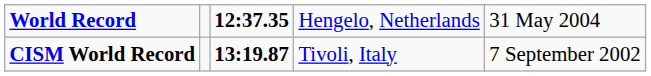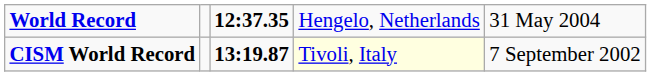(348, 53) no background -> (348, 53) lightyellow background
